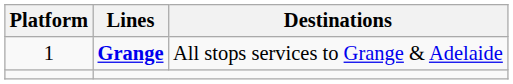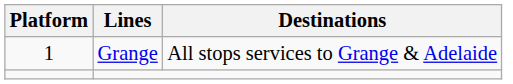(131, 53) bold -> (128, 53) normal
